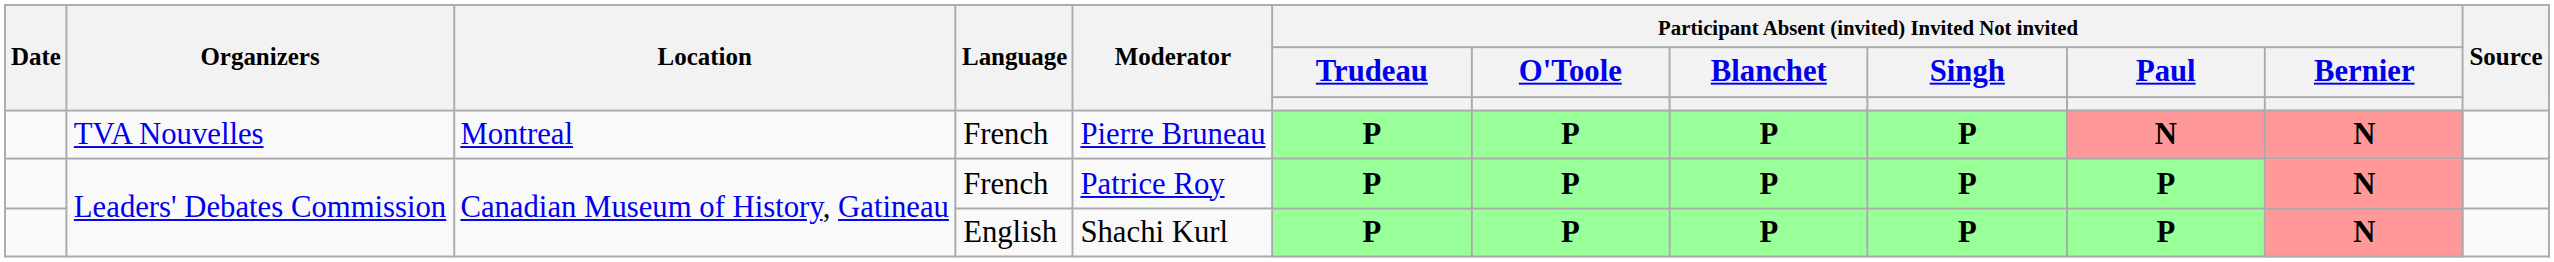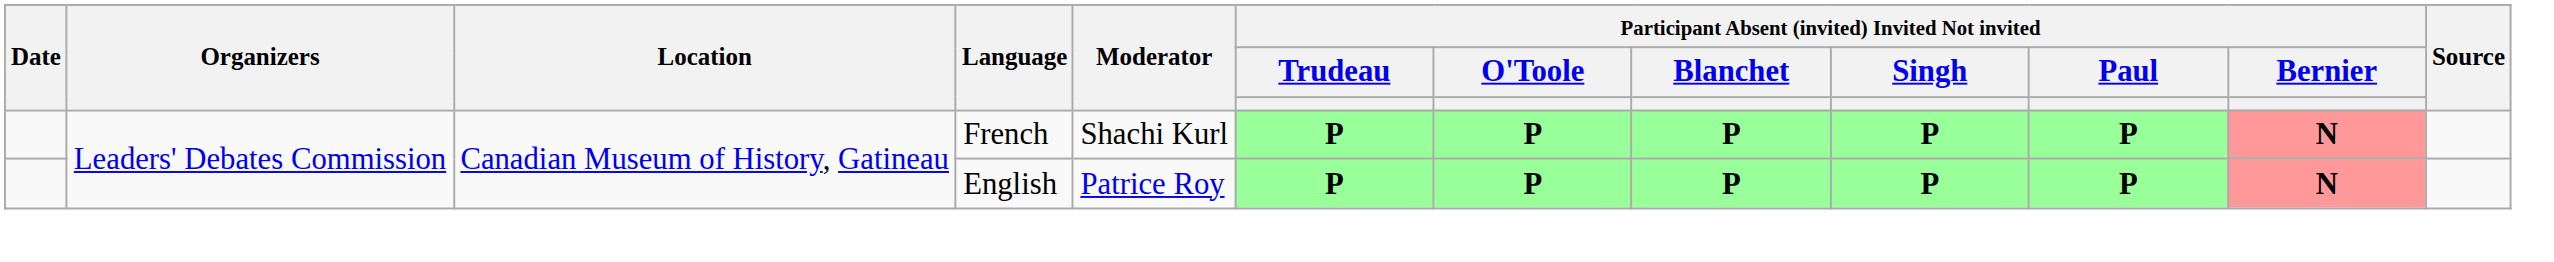- row: (169, 134)
(1153, 183) Patrice Roy -> (1154, 134) Shachi Kurl
(1154, 231) Shachi Kurl -> (1153, 183) Patrice Roy
